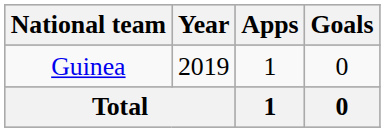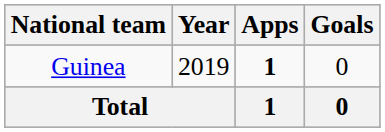(270, 65) normal -> (270, 65) bold
